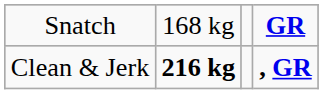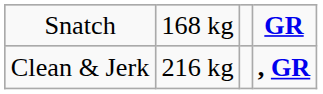(198, 66) bold -> (197, 66) normal
